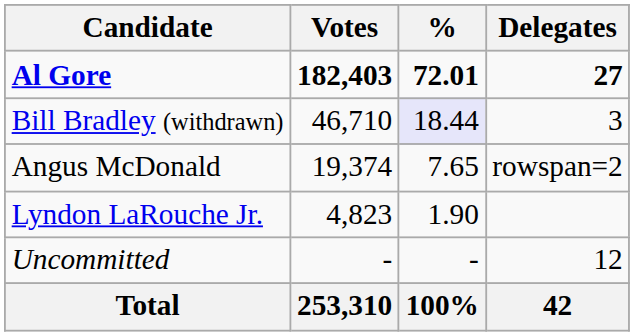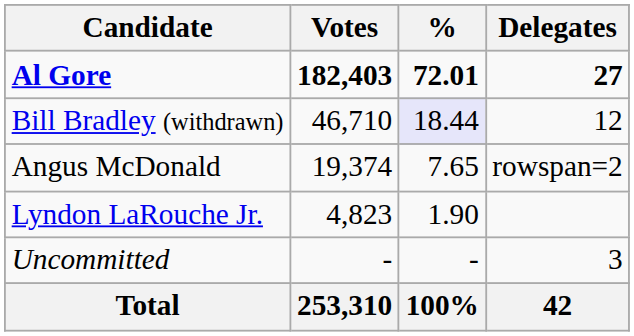(615, 120) 3 -> (608, 120) 12
(608, 259) 12 -> (615, 259) 3
